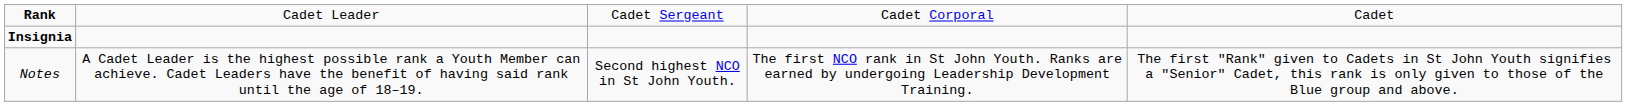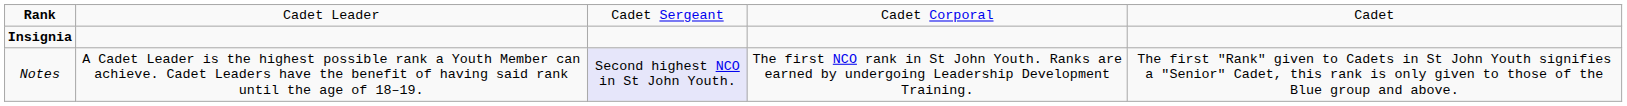(667, 75) no background -> (667, 75) lavender background
